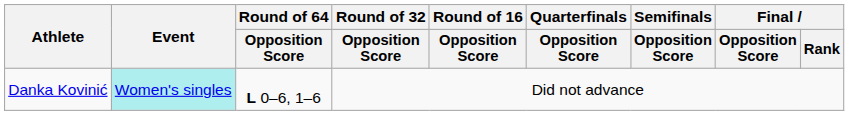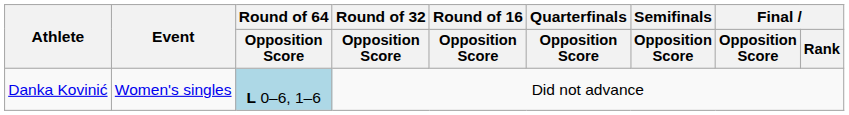(173, 90) paleturquoise background -> (173, 90) no background
(284, 98) no background -> (284, 98) lightblue background
